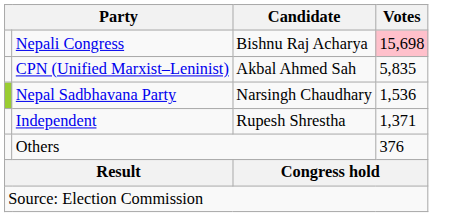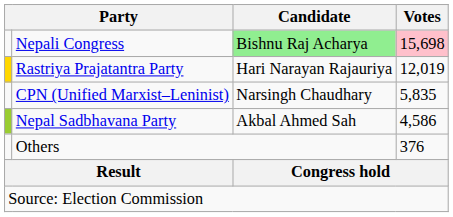(302, 43) no background -> (302, 43) lightgreen background
+ row: (100, 69)
(296, 69) Akbal Ahmed Sah -> (304, 95) Narsingh Chaudhary
(304, 95) Narsingh Chaudhary -> (296, 120) Akbal Ahmed Sah
(398, 95) 1,536 -> (418, 120) 4,586
- row: (56, 120)
